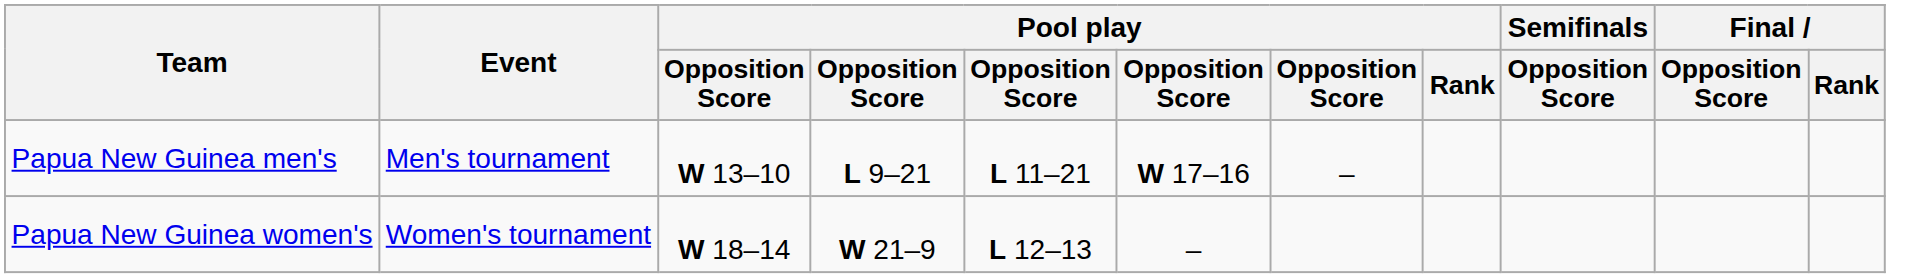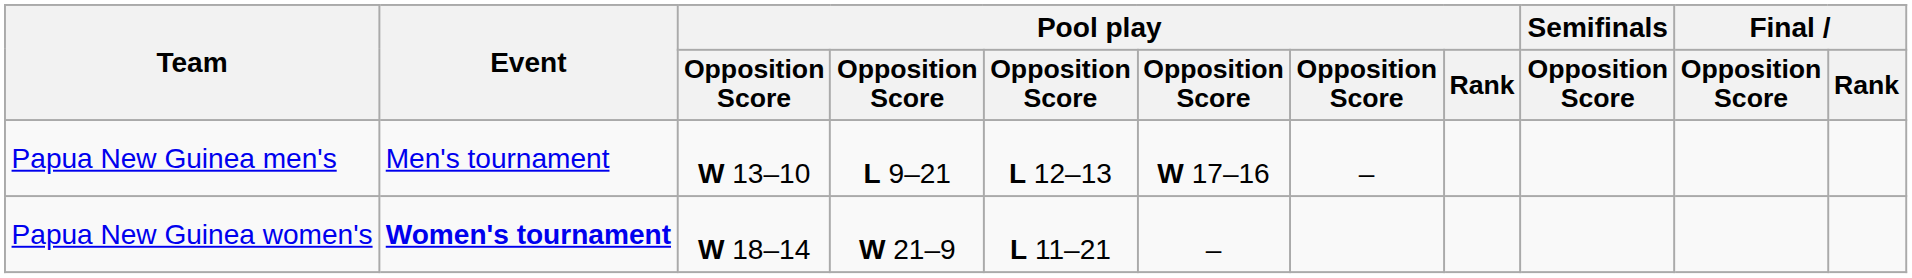(1040, 174) L 11–21 -> (1060, 174) L 12–13
(518, 234) normal -> (528, 234) bold
(1040, 250) L 12–13 -> (1060, 250) L 11–21
